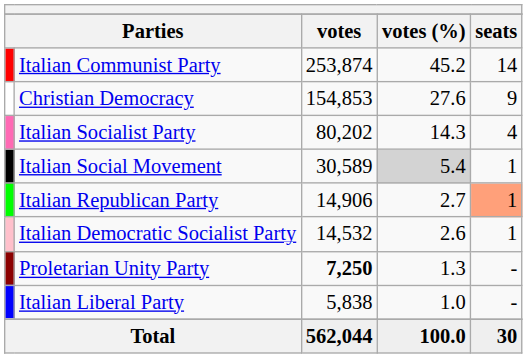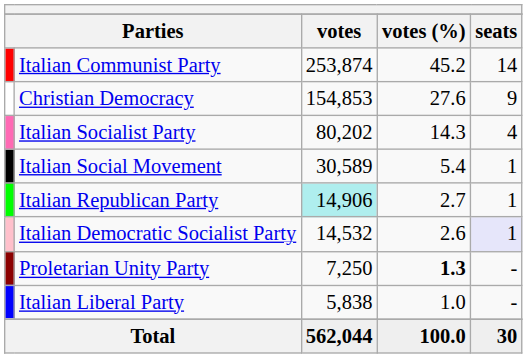(453, 166) lightgrey background -> (453, 166) no background
(344, 200) no background -> (344, 200) paleturquoise background
(512, 200) lightsalmon background -> (512, 200) no background
(512, 234) no background -> (512, 234) lavender background
(349, 267) bold -> (349, 267) normal
(453, 267) normal -> (453, 267) bold
